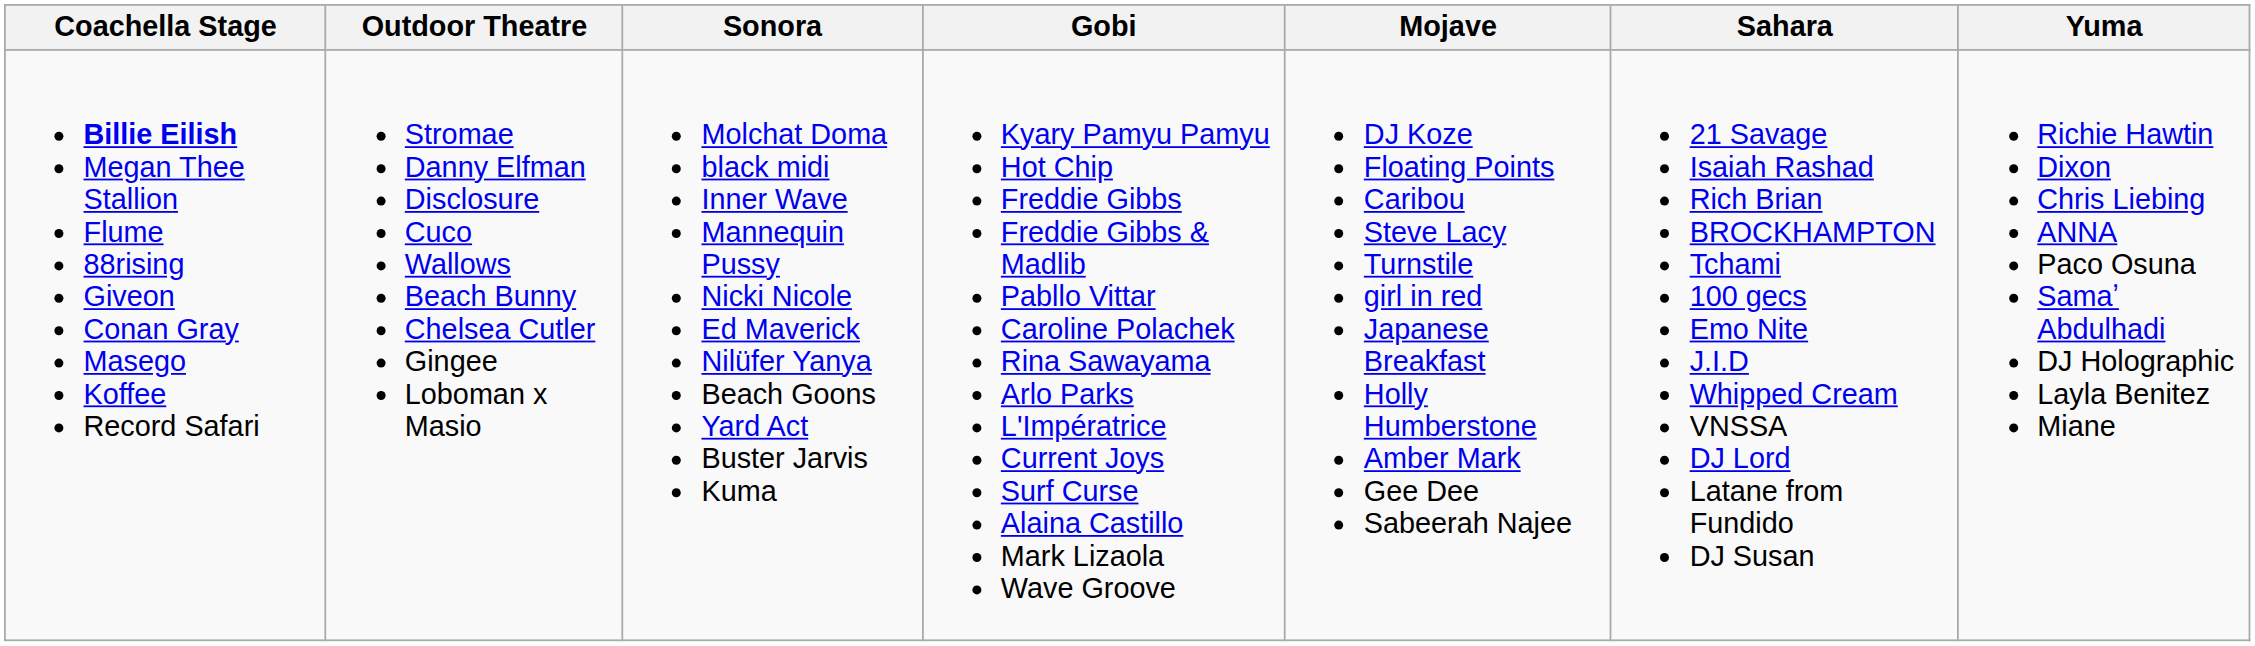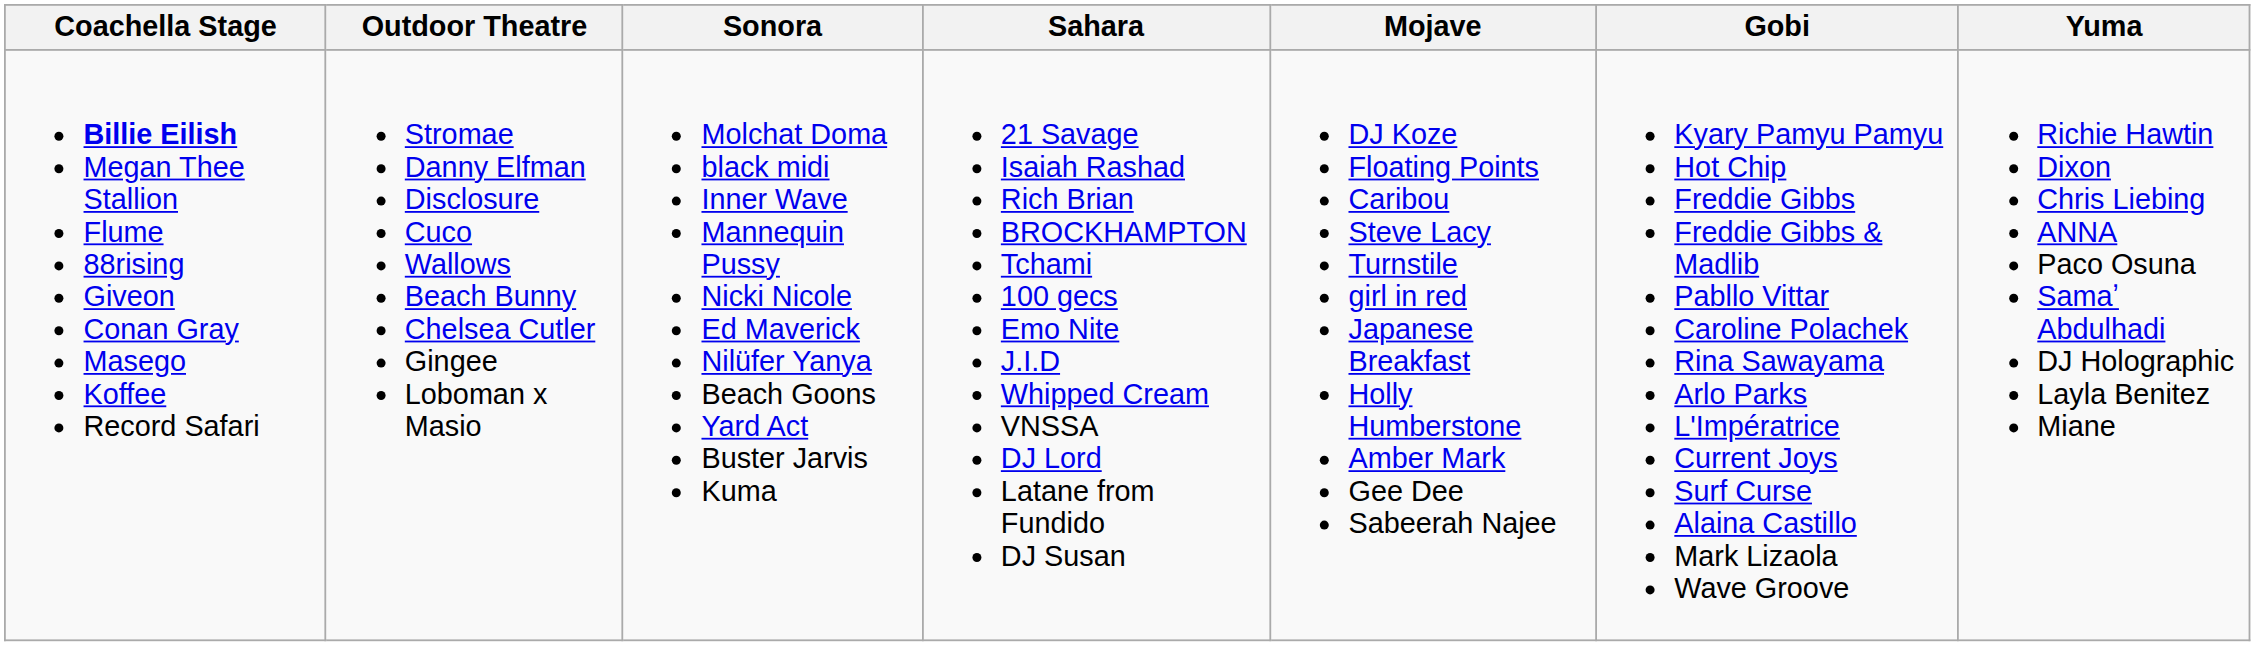columns swapped: (1104, 27) <-> (1785, 27)
